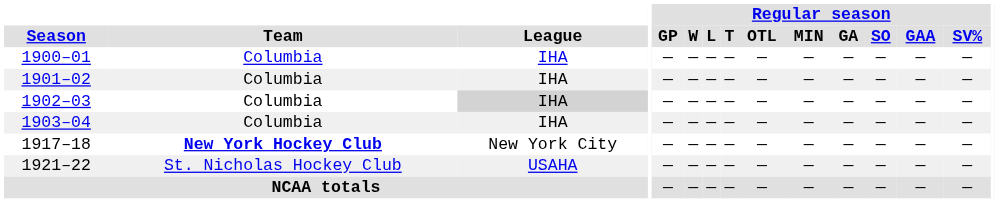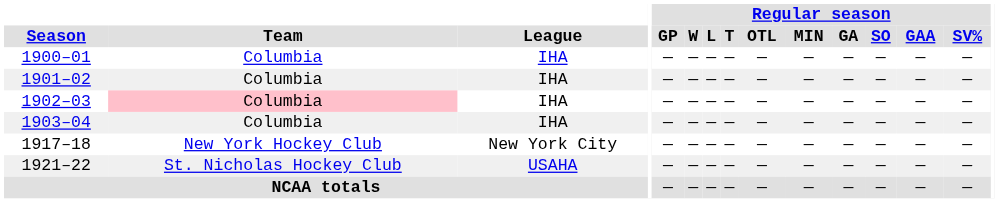(283, 101) no background -> (283, 101) pink background
(553, 101) lightgrey background -> (553, 101) no background
(283, 144) bold -> (283, 144) normal
